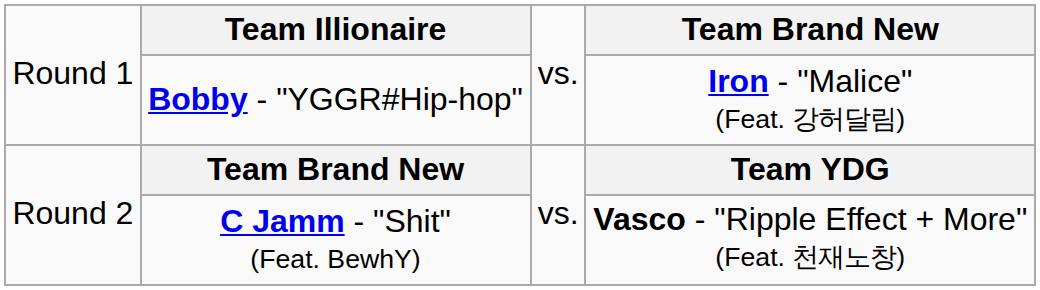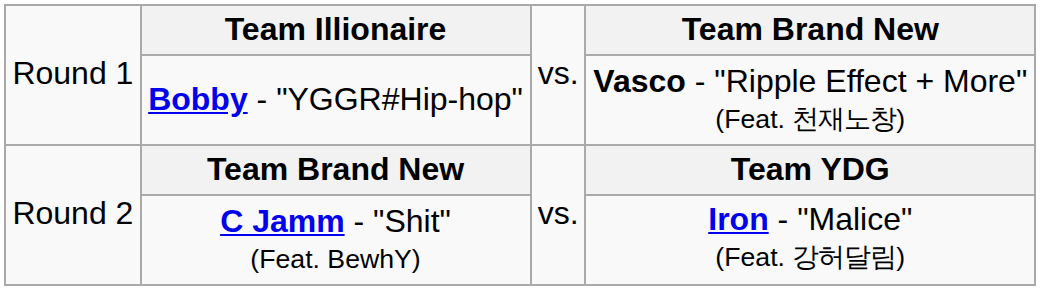(810, 98) Iron - "Malice" (Feat. 강허달림) -> (810, 98) Vasco - "Ripple Effect + More" (Feat. 천재노창)
(810, 238) Vasco - "Ripple Effect + More" (Feat. 천재노창) -> (810, 238) Iron - "Malice" (Feat. 강허달림)
